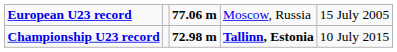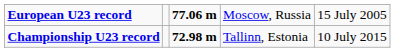(268, 36) bold -> (265, 36) normal
